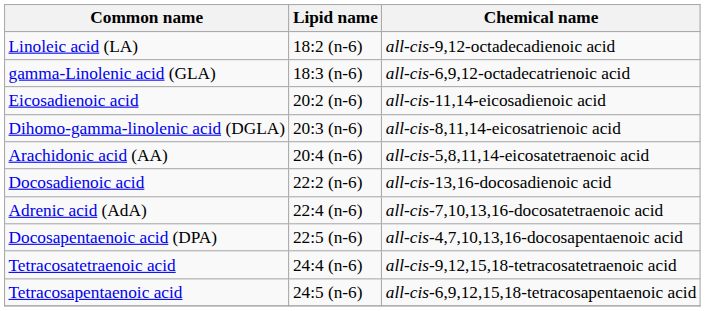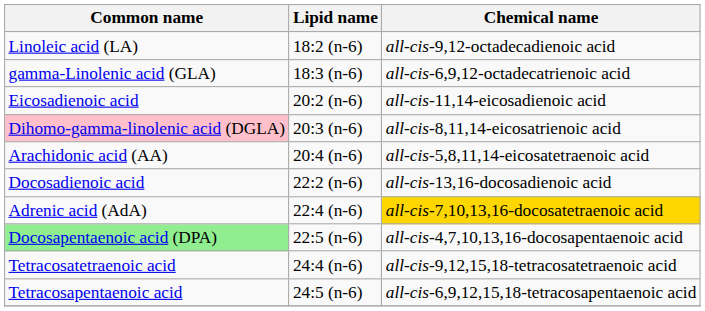(147, 127) no background -> (147, 127) pink background
(525, 210) no background -> (525, 210) gold background
(113, 237) no background -> (113, 237) lightgreen background
